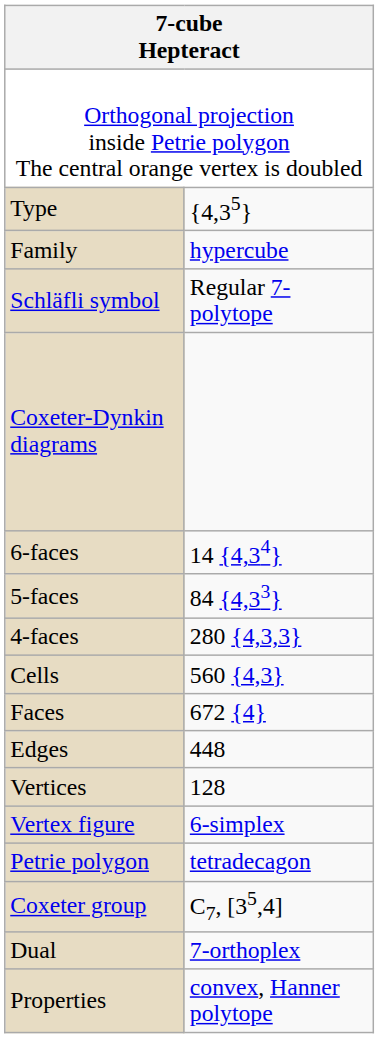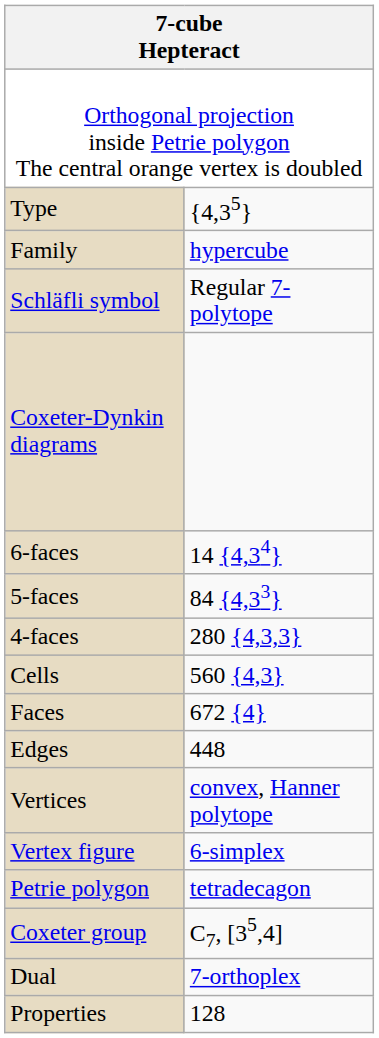(208, 786) 128 -> (265, 800) convex, Hanner polytope
(265, 1000) convex, Hanner polytope -> (208, 1013) 128
